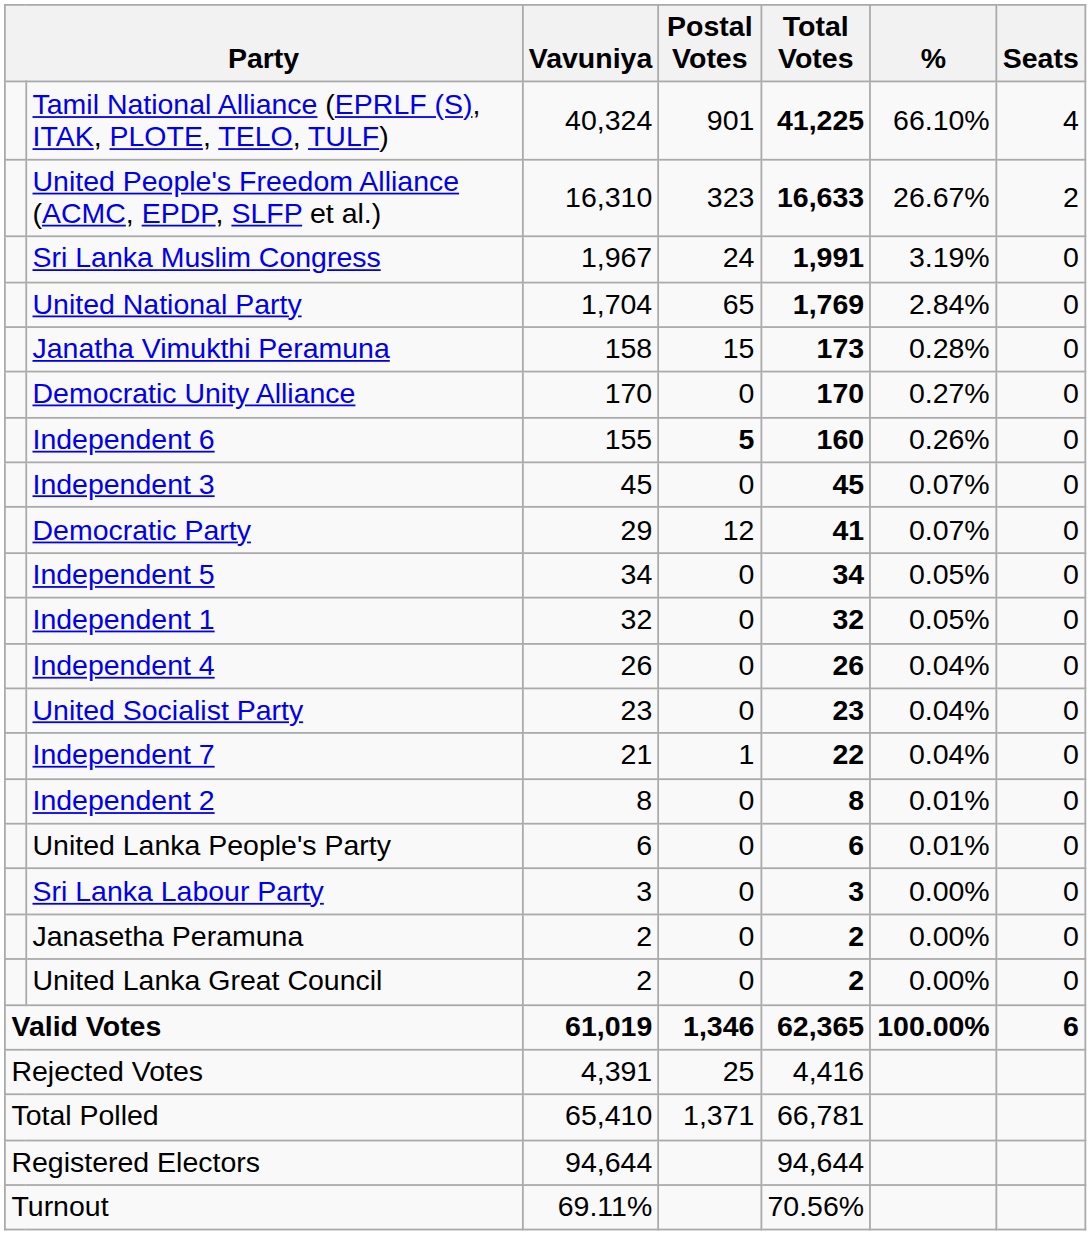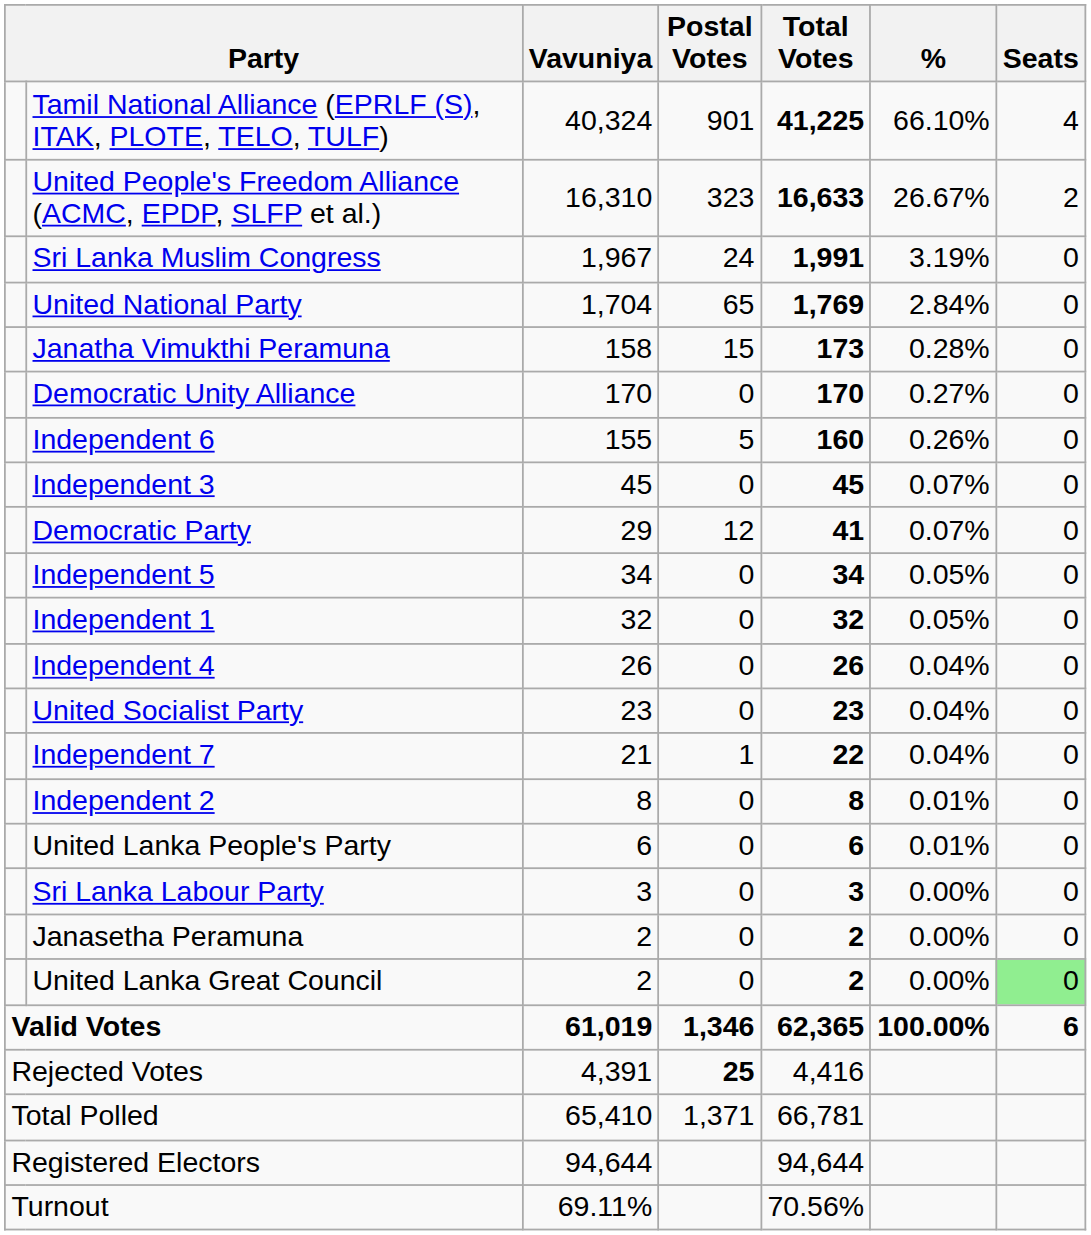(746, 439) bold -> (746, 439) normal
(1071, 981) no background -> (1071, 981) lightgreen background
(739, 1071) normal -> (739, 1071) bold
